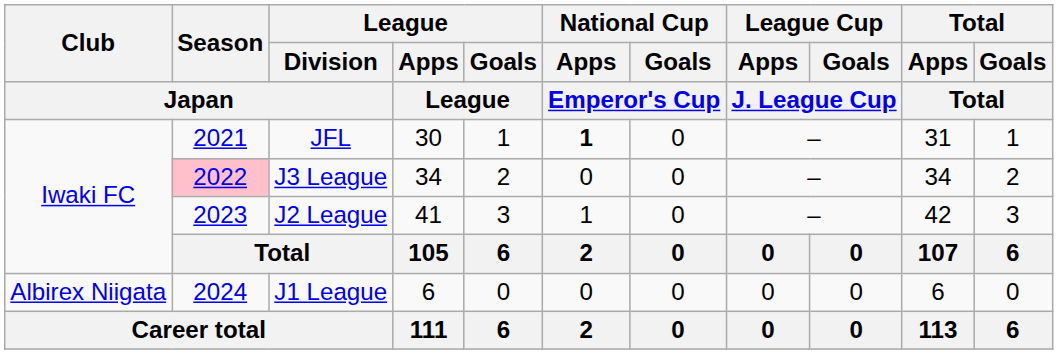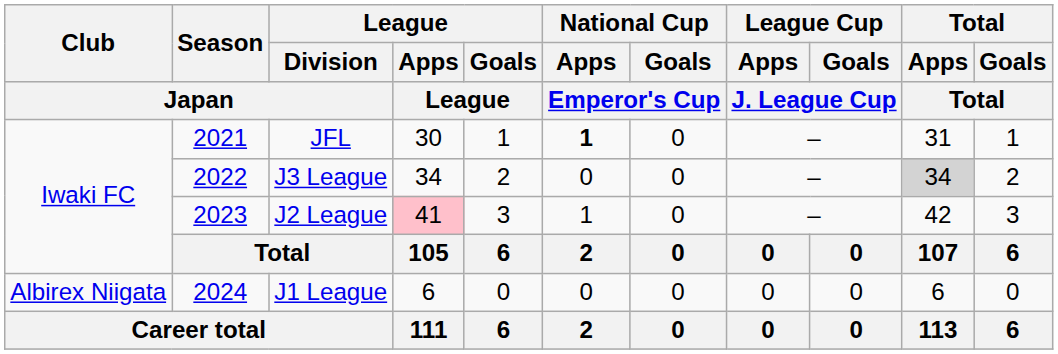(220, 176) pink background -> (220, 176) no background
(938, 176) no background -> (938, 176) lightgrey background
(428, 215) no background -> (428, 215) pink background
